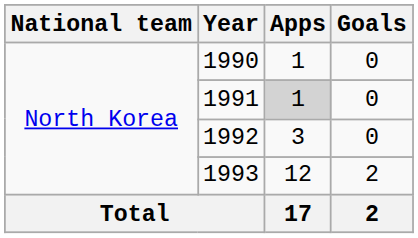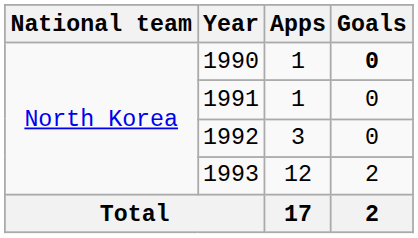(372, 62) normal -> (372, 62) bold
(298, 100) lightgrey background -> (298, 100) no background
